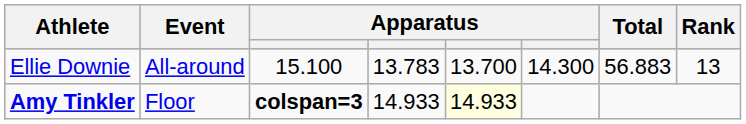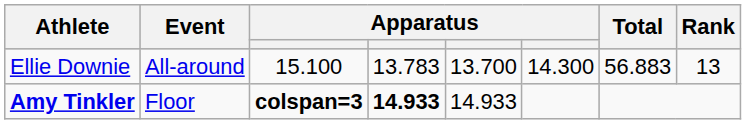(406, 101) normal -> (406, 101) bold
(483, 101) lightyellow background -> (483, 101) no background
